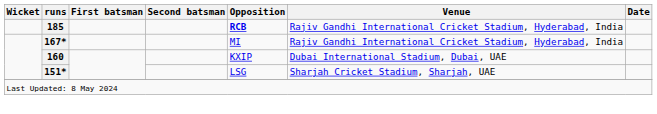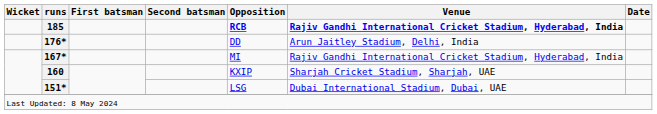(456, 27) normal -> (456, 27) bold
+ row: (55, 42)
(398, 57) Dubai International Stadium, Dubai, UAE -> (393, 72) Sharjah Cricket Stadium, Sharjah, UAE
(393, 72) Sharjah Cricket Stadium, Sharjah, UAE -> (398, 87) Dubai International Stadium, Dubai, UAE
